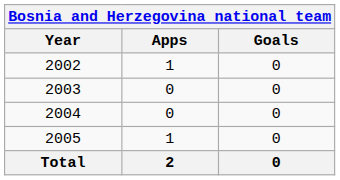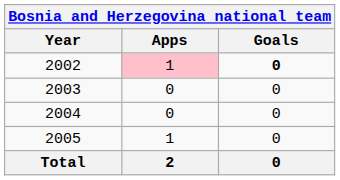(170, 65) no background -> (170, 65) pink background
(276, 65) normal -> (276, 65) bold
